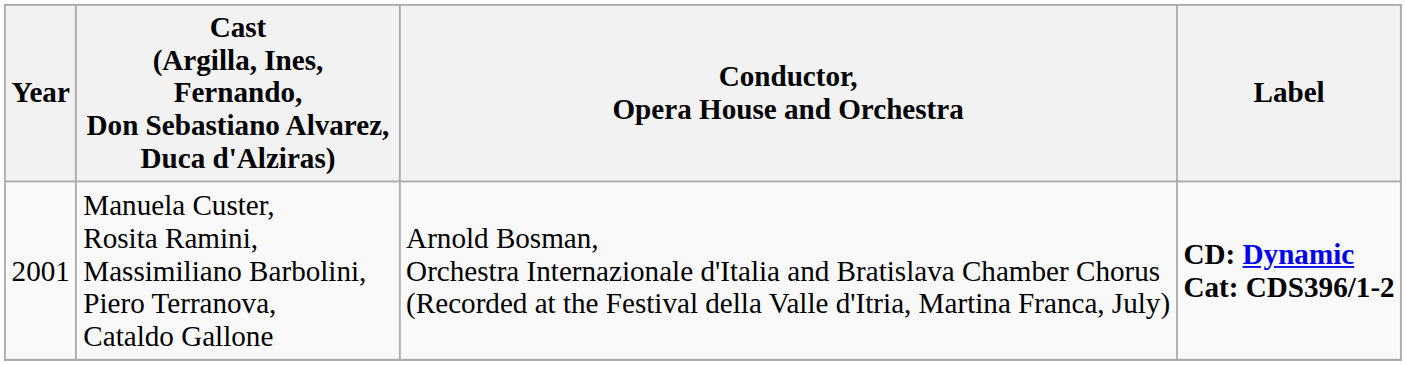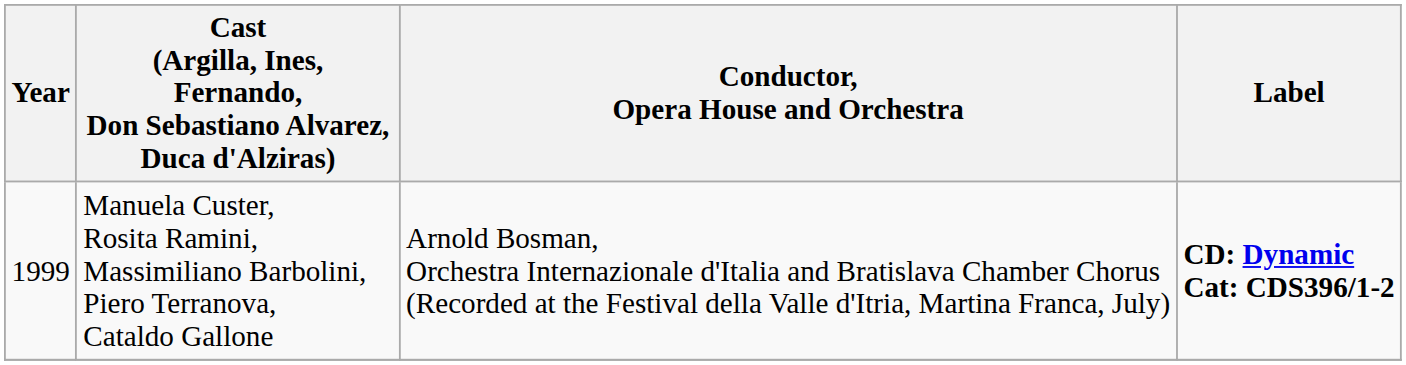(41, 270) 2001 -> (41, 270) 1999
